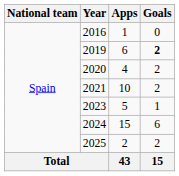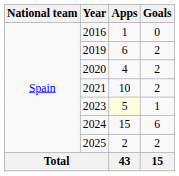(157, 50) bold -> (157, 50) normal
(125, 106) no background -> (125, 106) lightyellow background
